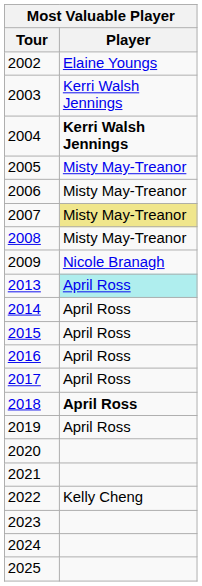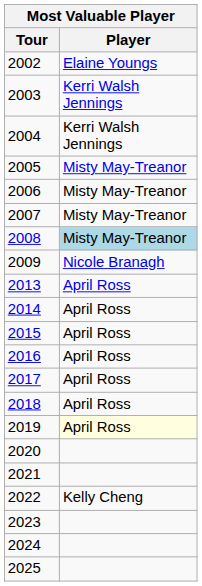(104, 135) bold -> (101, 135) normal
(125, 214) khaki background -> (125, 214) no background
(125, 238) no background -> (125, 238) lightblue background
(97, 285) paleturquoise background -> (97, 285) no background
(100, 403) bold -> (97, 403) normal
(97, 427) no background -> (97, 427) lightyellow background
